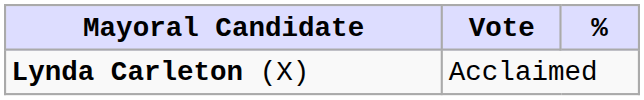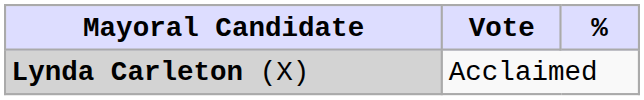(160, 72) no background -> (160, 72) lightgrey background
